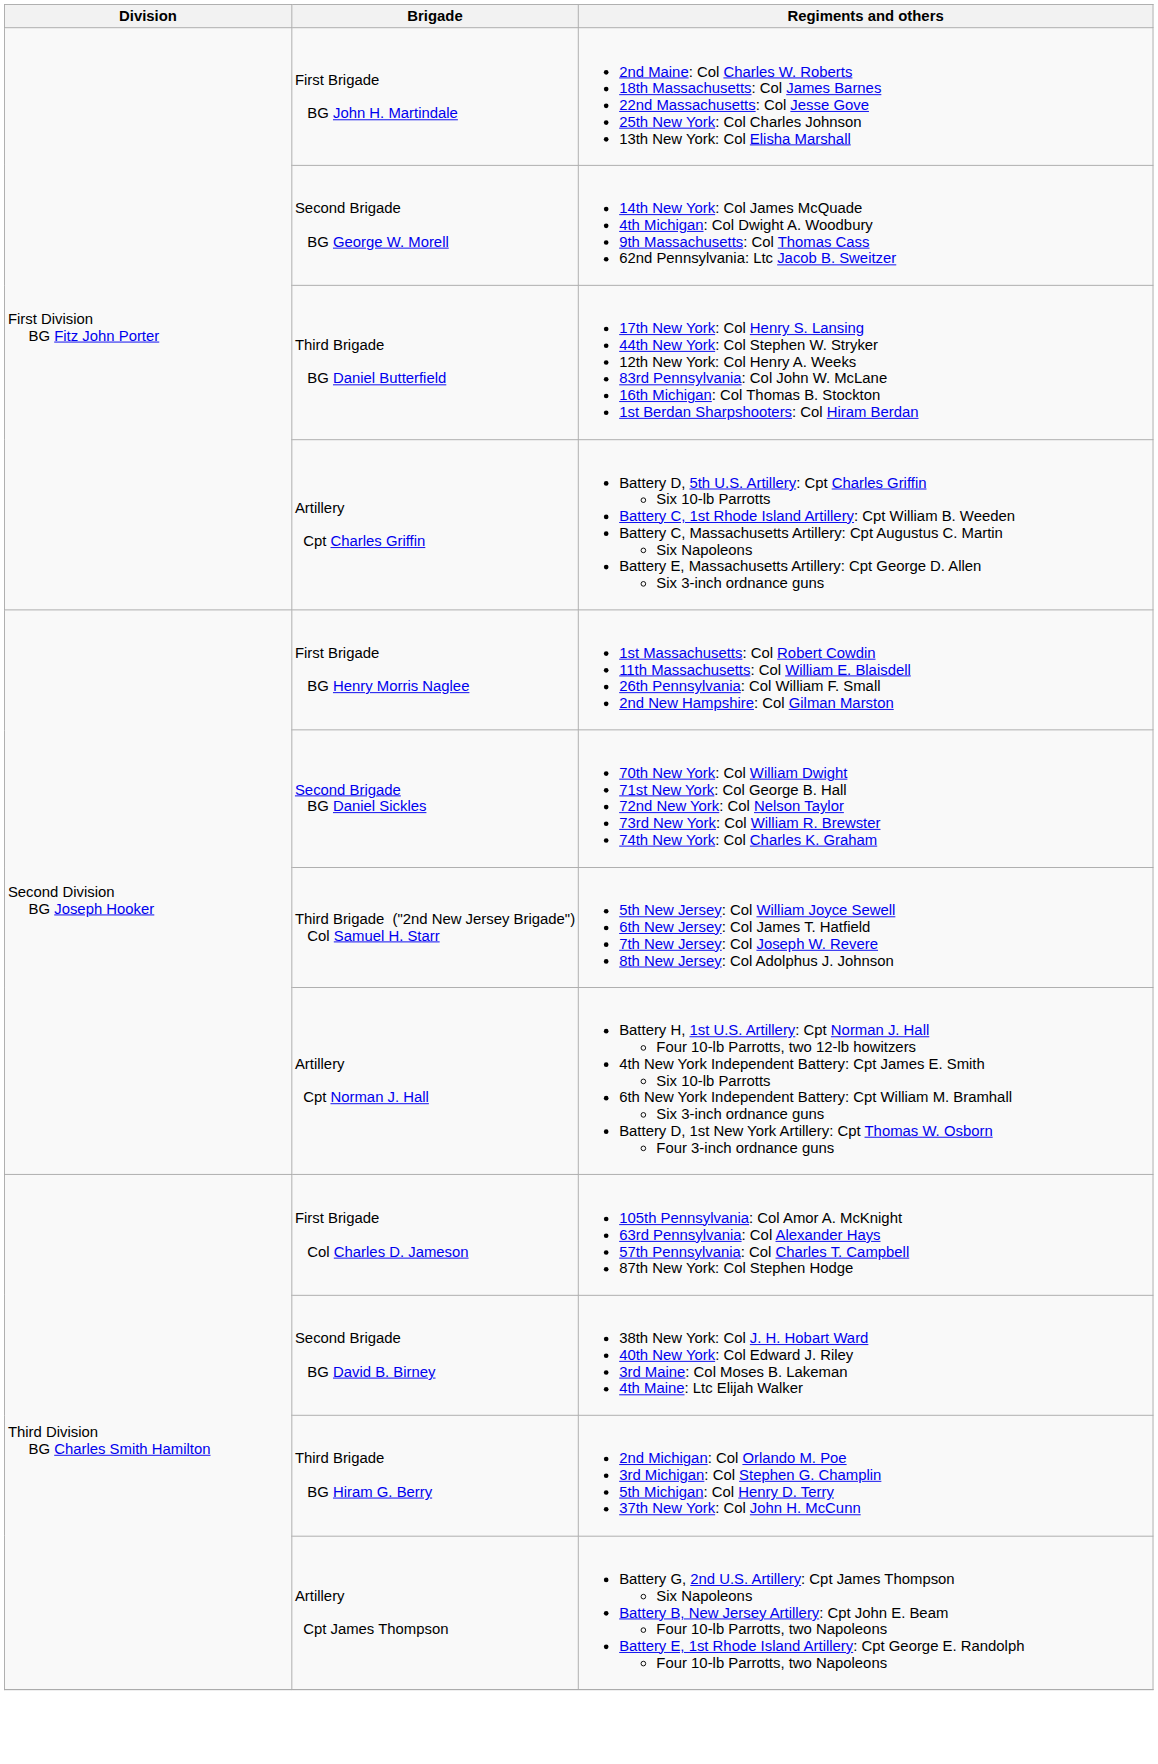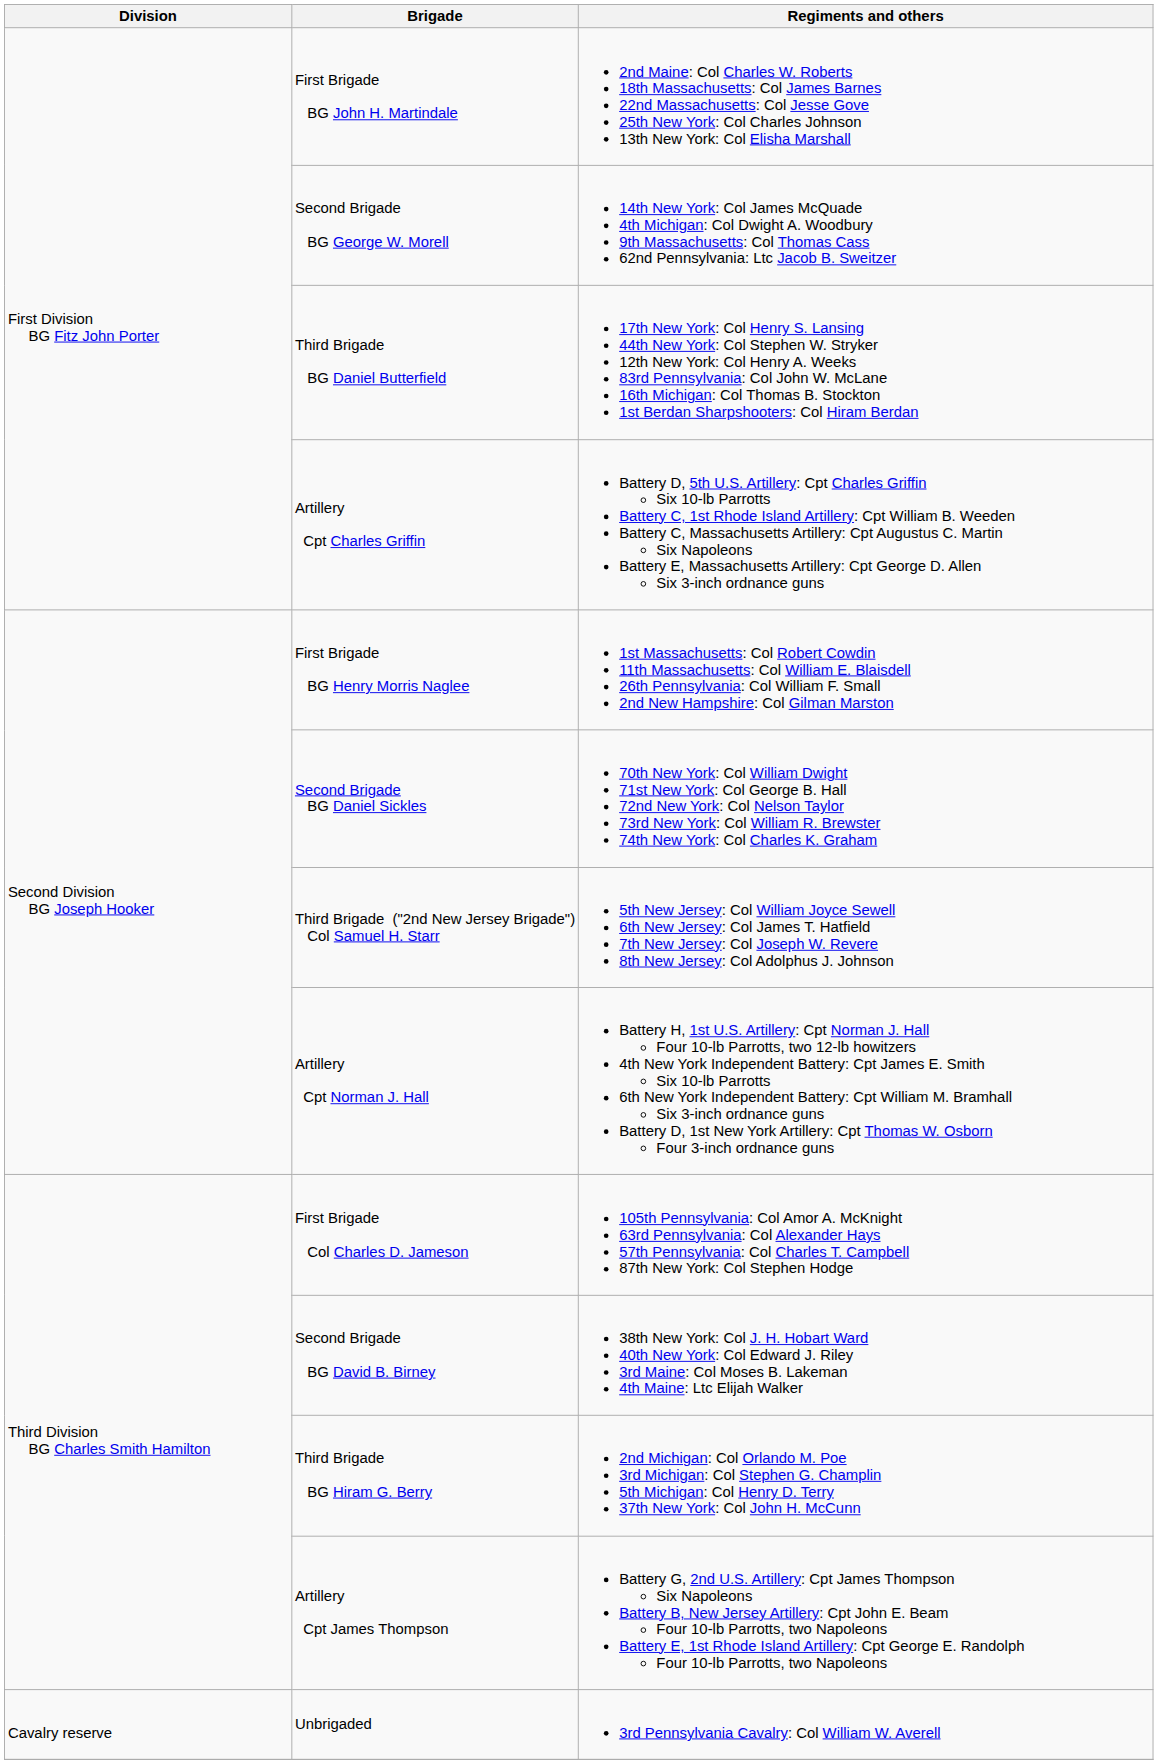+ row: (333, 1724)
